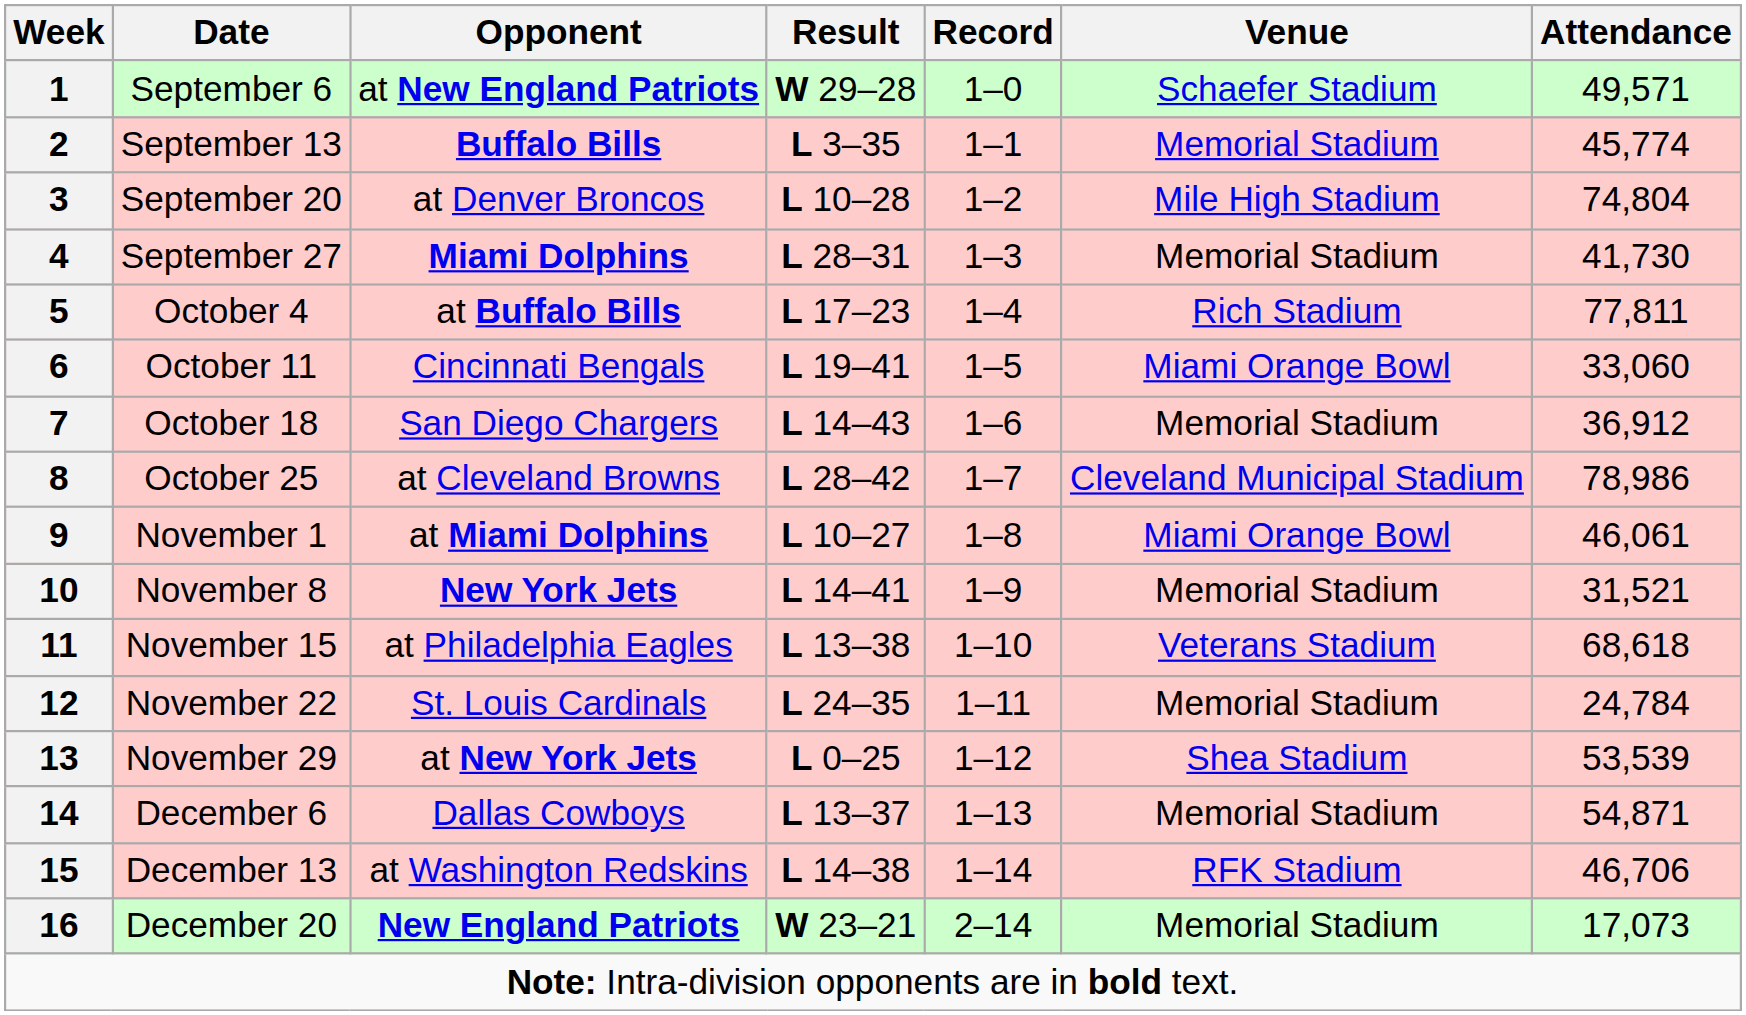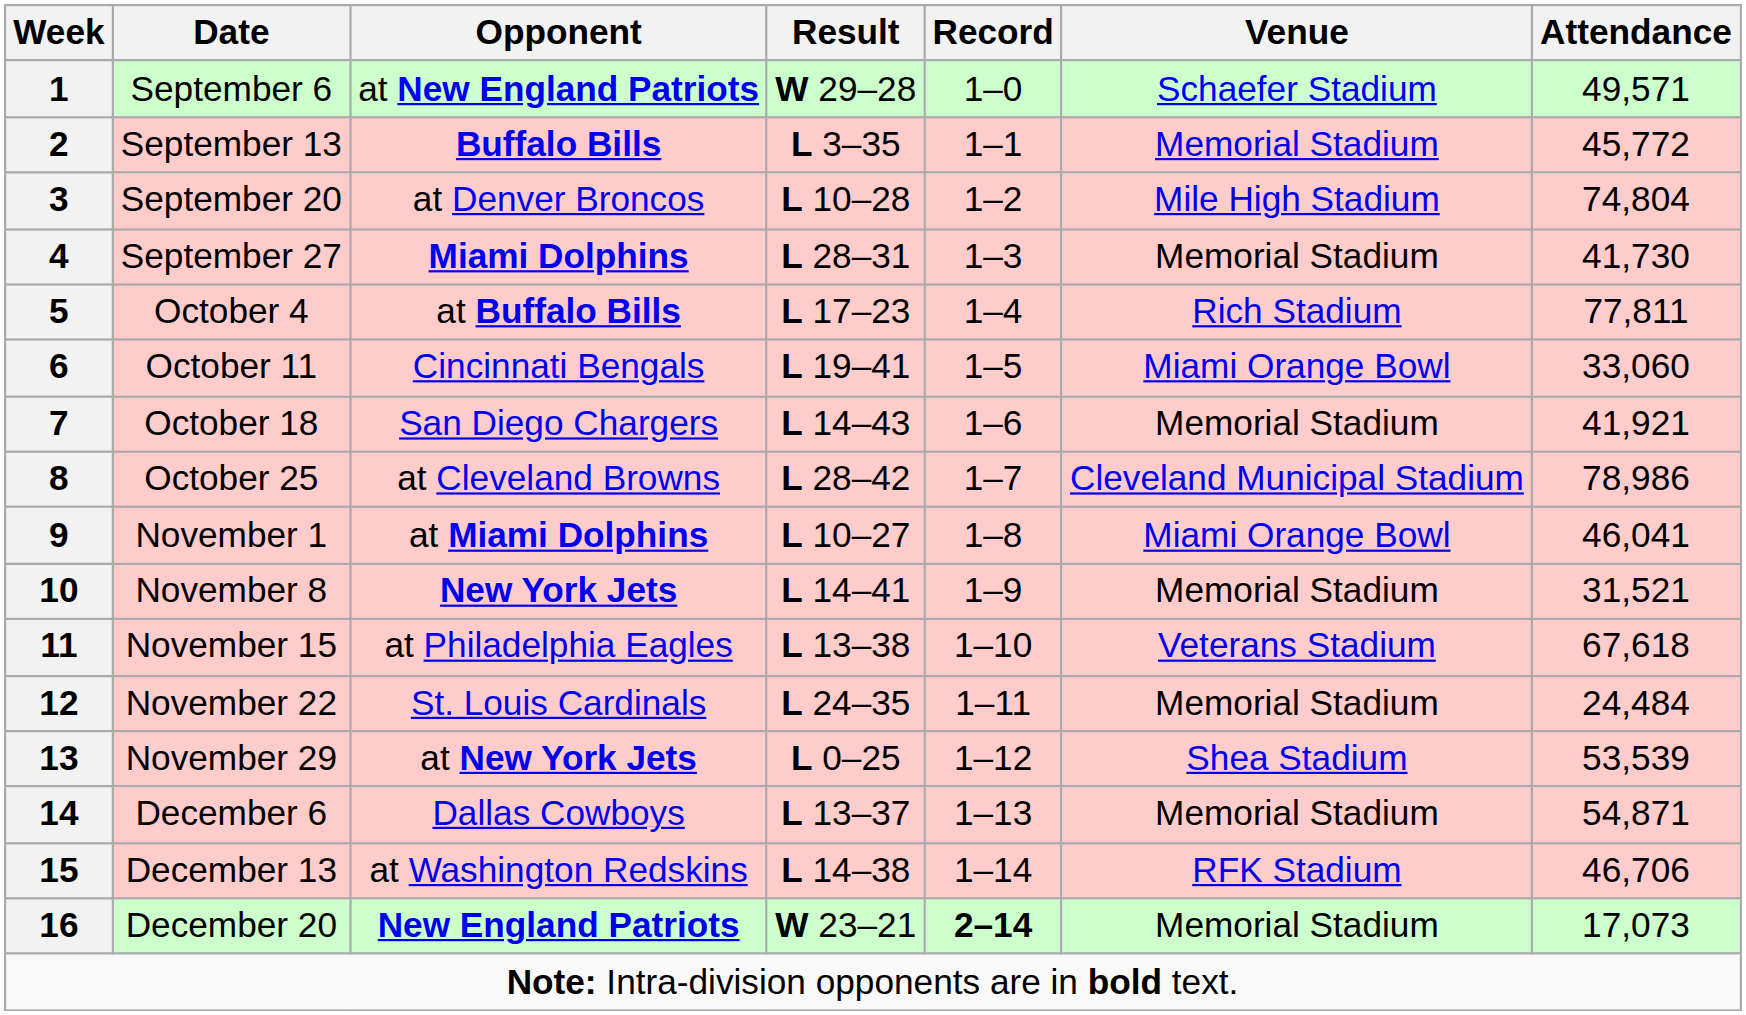(1636, 144) 45,774 -> (1636, 144) 45,772
(1636, 423) 36,912 -> (1636, 423) 41,921
(1636, 534) 46,061 -> (1636, 534) 46,041
(1636, 646) 68,618 -> (1636, 646) 67,618
(1636, 702) 24,784 -> (1636, 702) 24,484
(993, 925) normal -> (993, 925) bold
